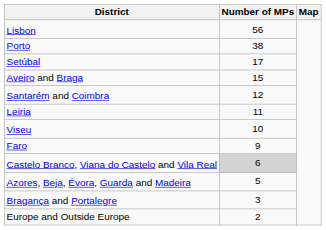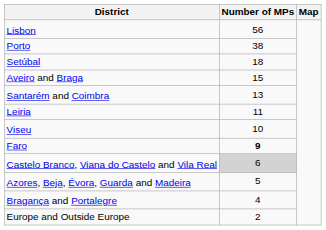(258, 62) 17 -> (258, 62) 18
(258, 95) 12 -> (258, 95) 13
(258, 146) normal -> (258, 146) bold
(258, 200) 3 -> (258, 200) 4
